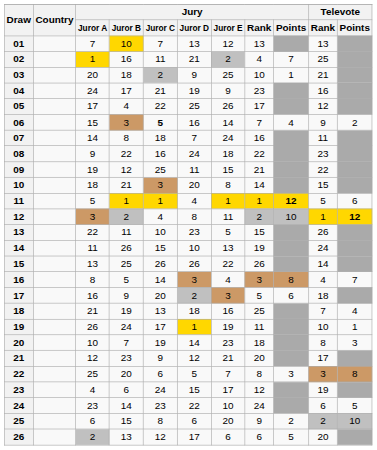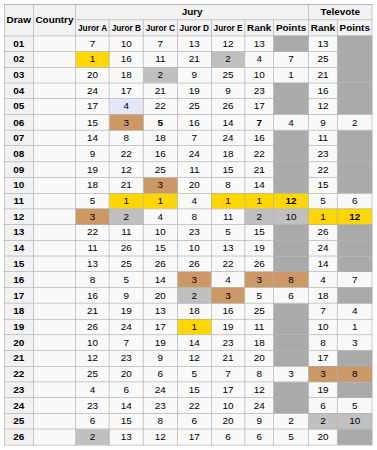(126, 43) gold background -> (126, 43) no background
(126, 106) no background -> (126, 106) lavender background
(259, 122) normal -> (259, 122) bold
